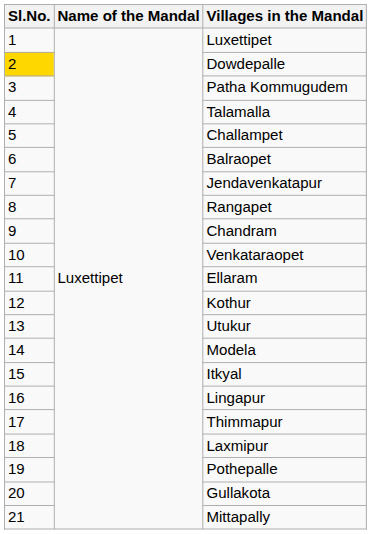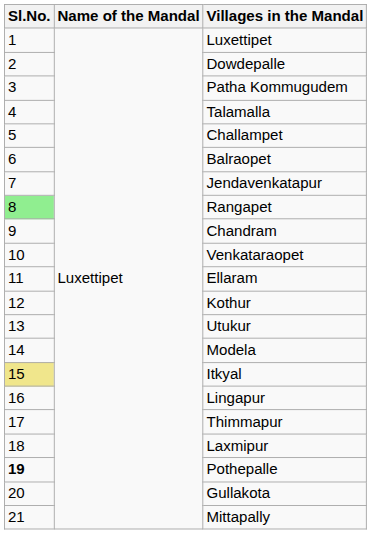(12, 64) gold background -> (12, 64) no background
(12, 207) no background -> (12, 207) lightgreen background
(16, 374) no background -> (16, 374) khaki background
(16, 469) normal -> (16, 469) bold
